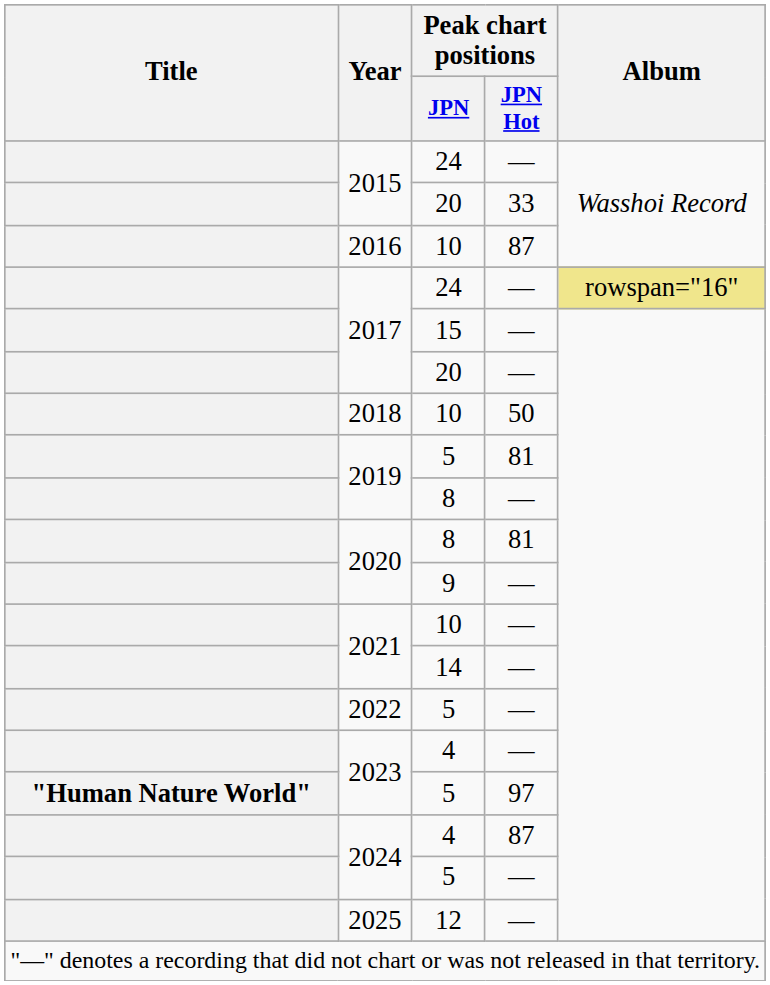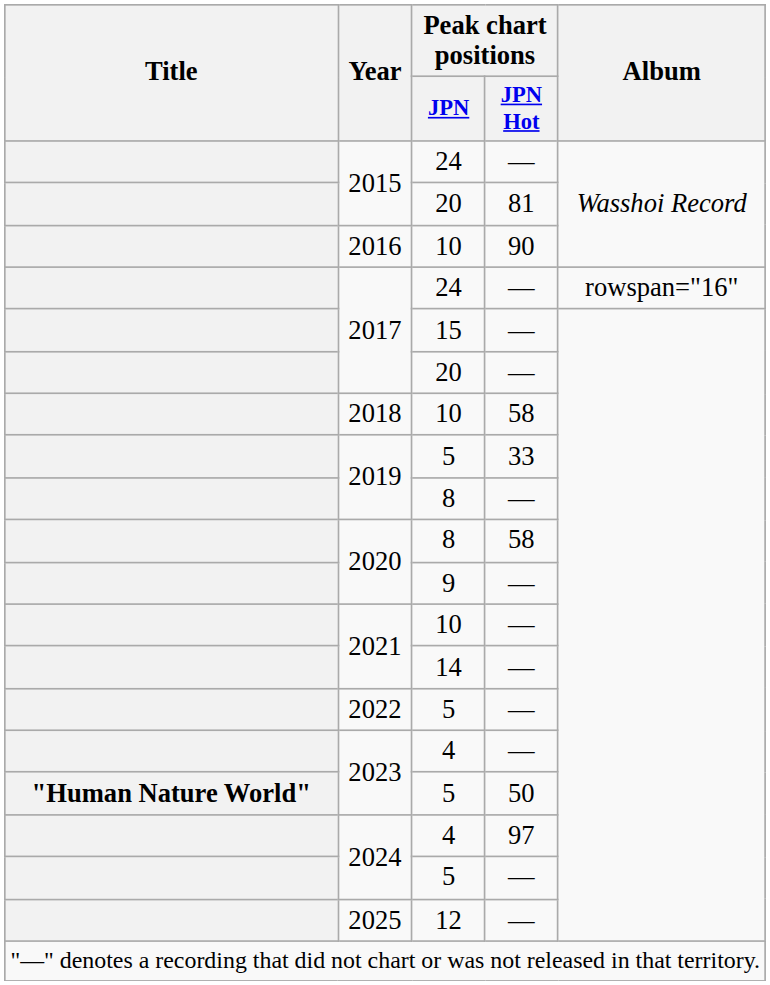(521, 203) 33 -> (521, 203) 81
(521, 245) 87 -> (521, 245) 90
(662, 287) khaki background -> (662, 287) no background
(521, 414) 50 -> (521, 414) 58
(521, 456) 81 -> (521, 456) 33
(521, 540) 81 -> (521, 540) 58
(521, 793) 97 -> (521, 793) 50
(521, 835) 87 -> (521, 835) 97
